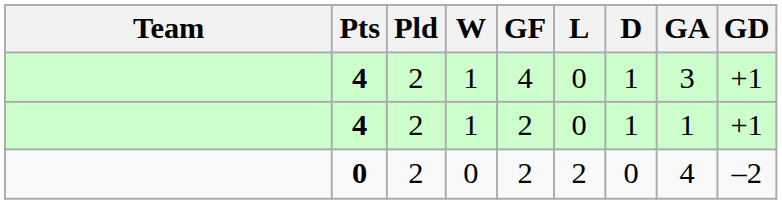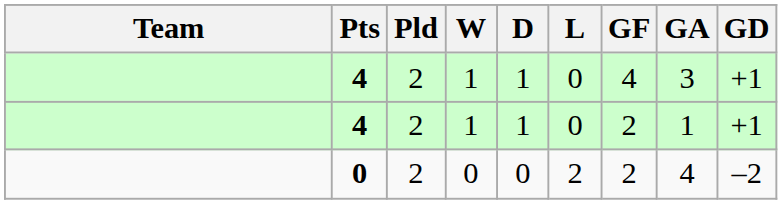columns swapped: (631, 28) <-> (525, 28)
